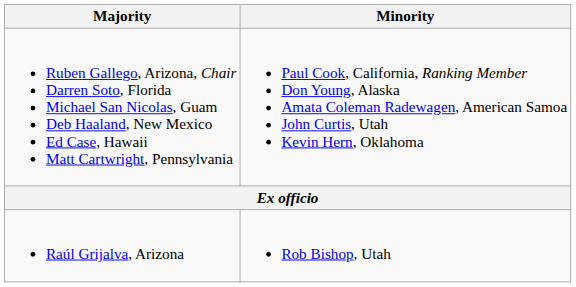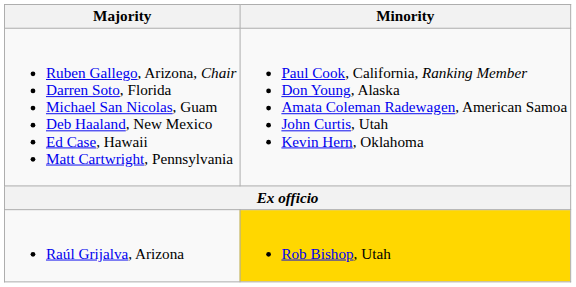(405, 254) no background -> (405, 254) gold background
